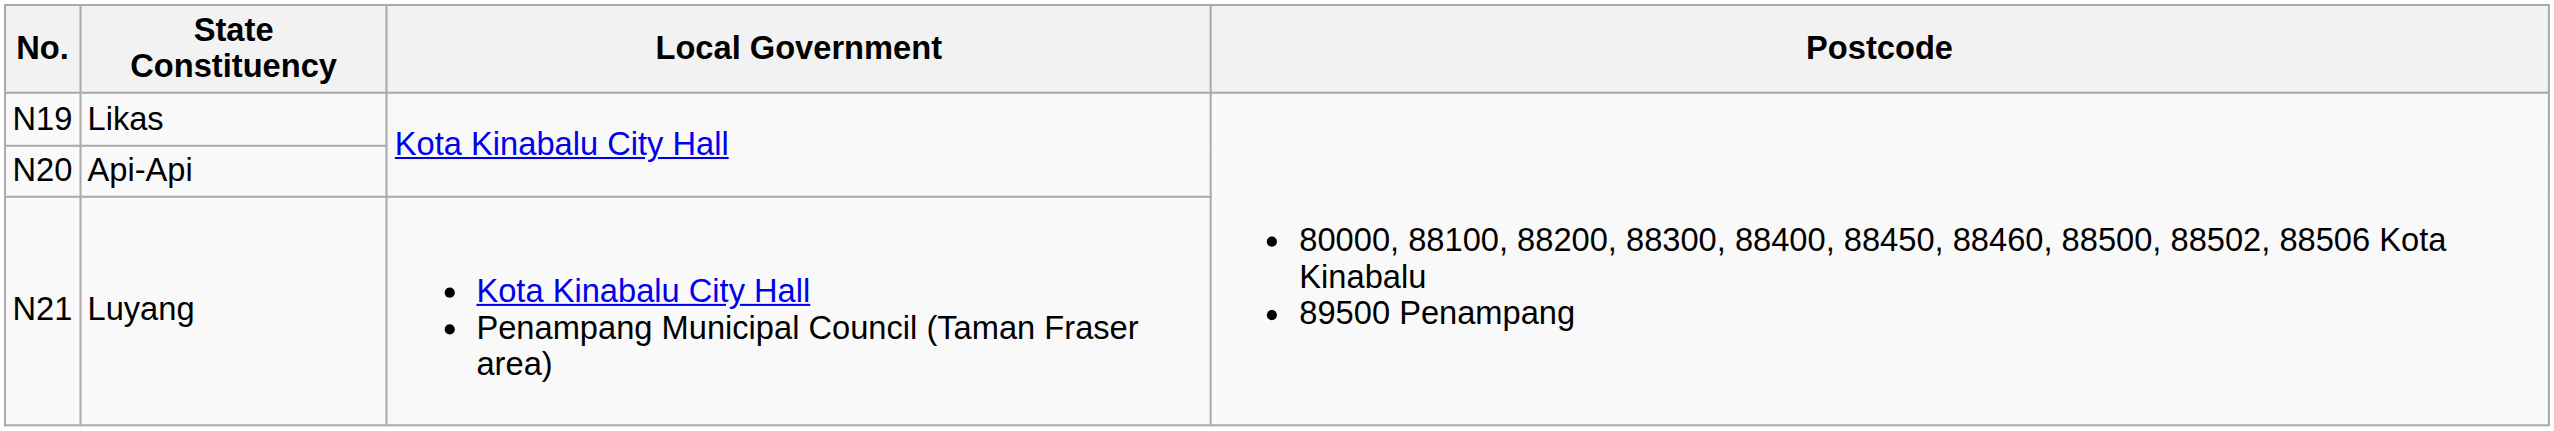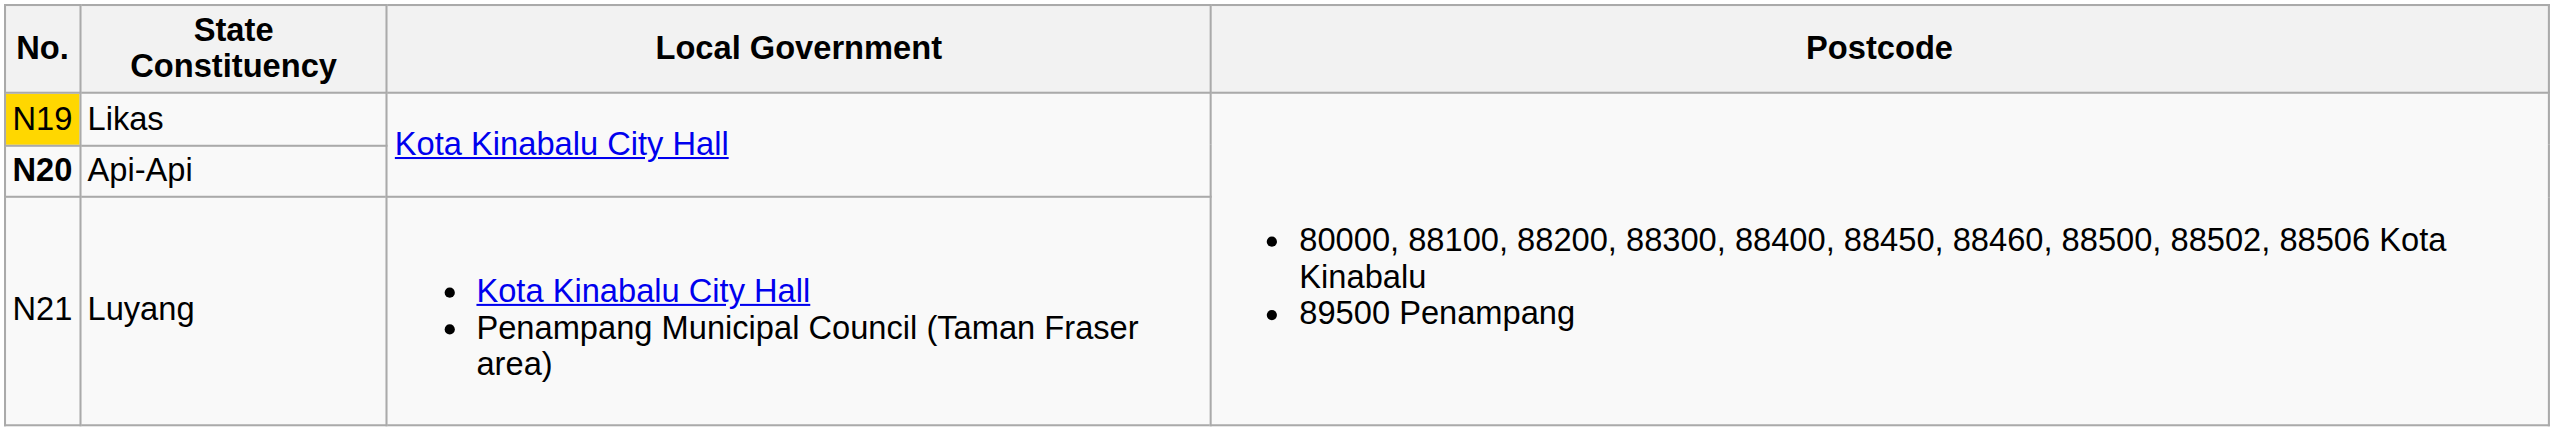(42, 118) no background -> (42, 118) gold background
(42, 170) normal -> (42, 170) bold
